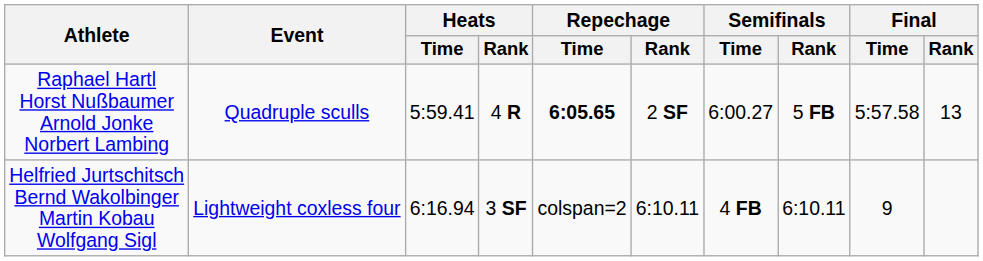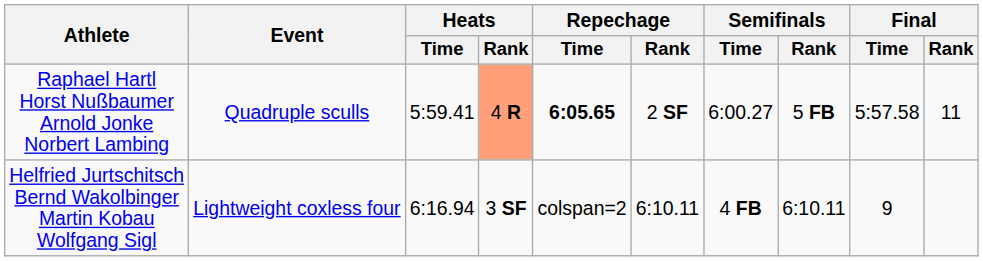(506, 113) no background -> (506, 113) lightsalmon background
(951, 113) 13 -> (951, 113) 11
